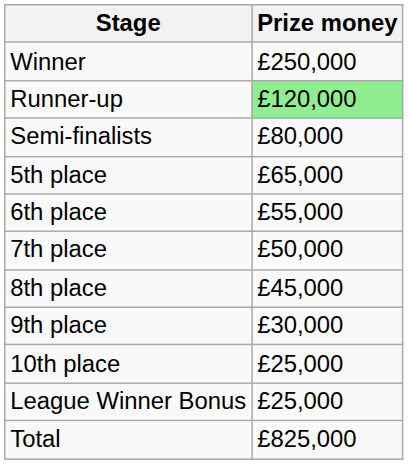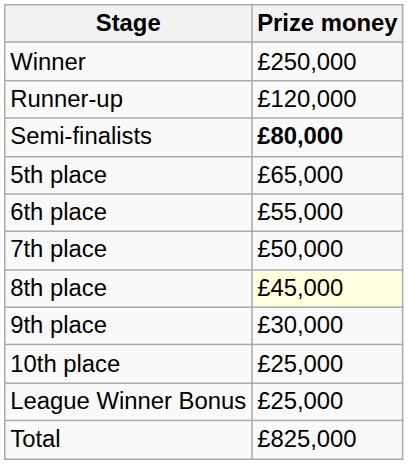(307, 99) lightgreen background -> (307, 99) no background
(300, 136) normal -> (300, 136) bold
(300, 288) no background -> (300, 288) lightyellow background
